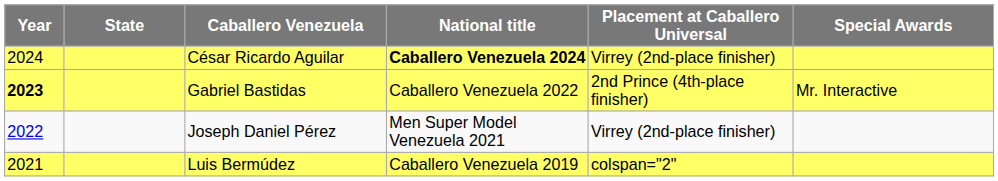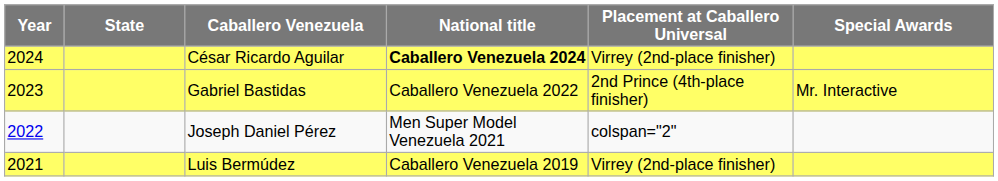(25, 90) bold -> (25, 90) normal
(683, 132) Virrey (2nd-place finisher) -> (634, 132) colspan="2"
(634, 164) colspan="2" -> (683, 164) Virrey (2nd-place finisher)
